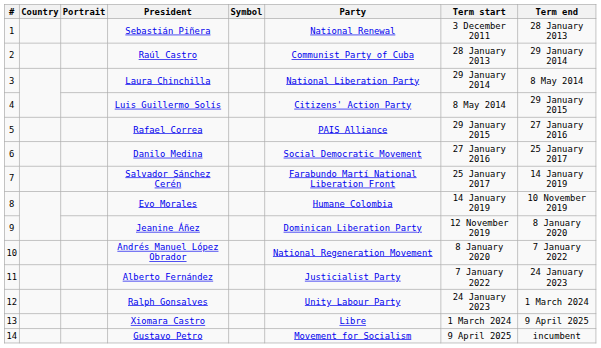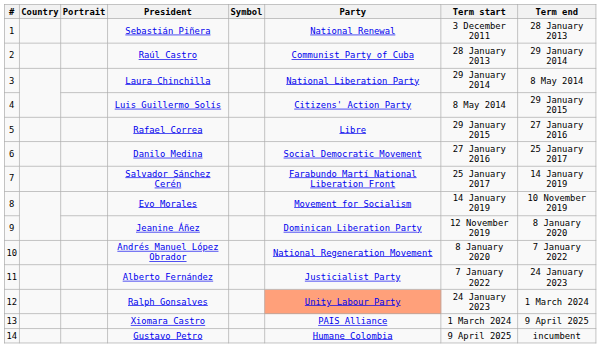(353, 129) PAIS Alliance -> (353, 129) Libre
(353, 203) Humane Colombia -> (353, 203) Movement for Socialism
(353, 302) no background -> (353, 302) lightsalmon background
(353, 321) Libre -> (353, 321) PAIS Alliance
(353, 336) Movement for Socialism -> (353, 336) Humane Colombia
